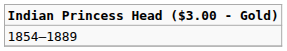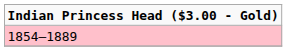(42, 36) no background -> (42, 36) pink background
